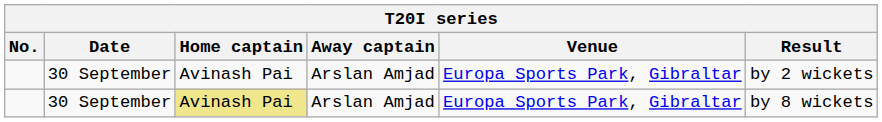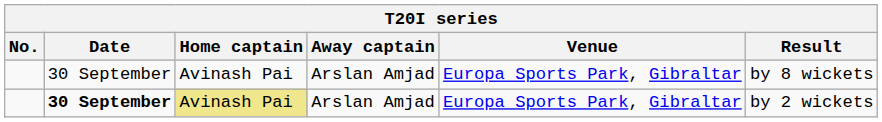(812, 75) by 2 wickets -> (812, 75) by 8 wickets
(110, 103) normal -> (110, 103) bold
(812, 103) by 8 wickets -> (812, 103) by 2 wickets
